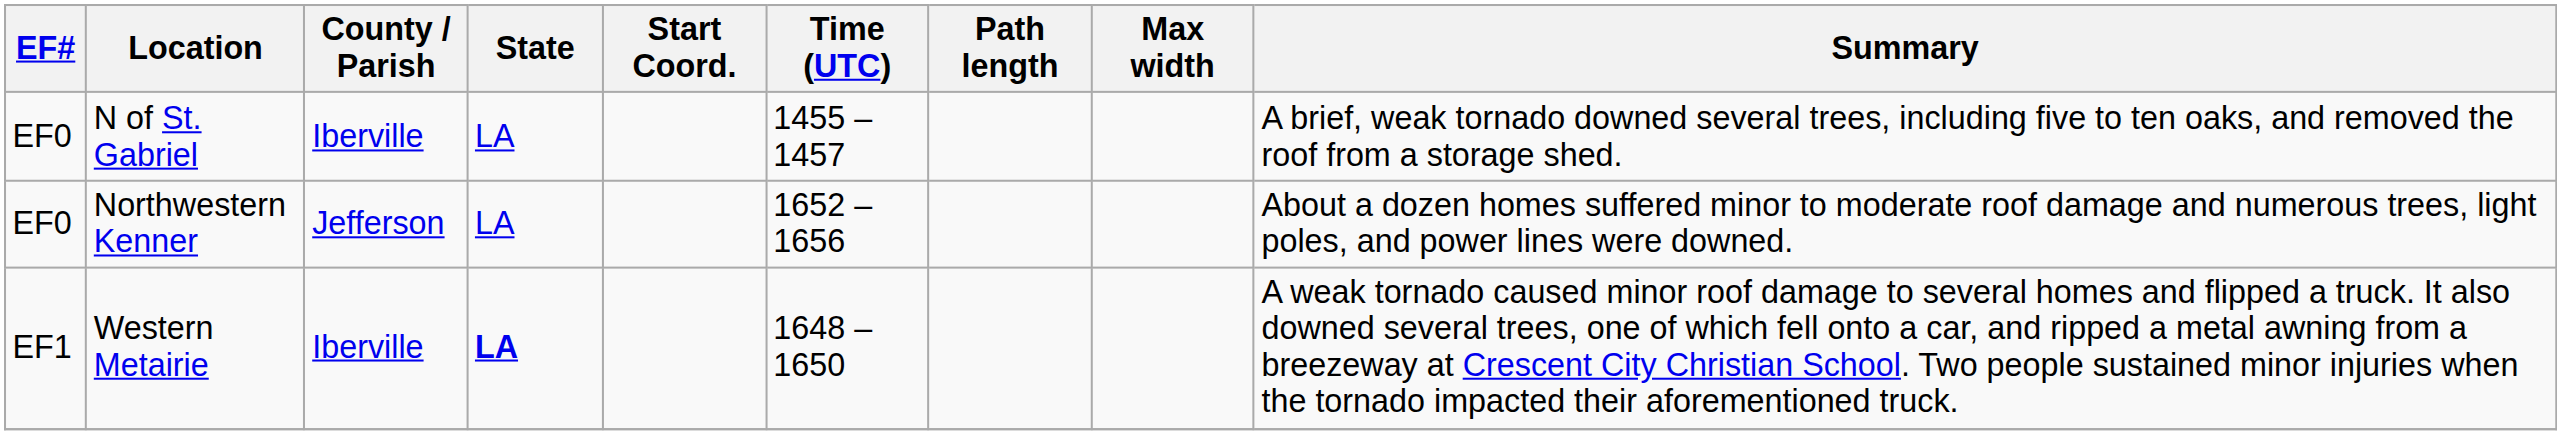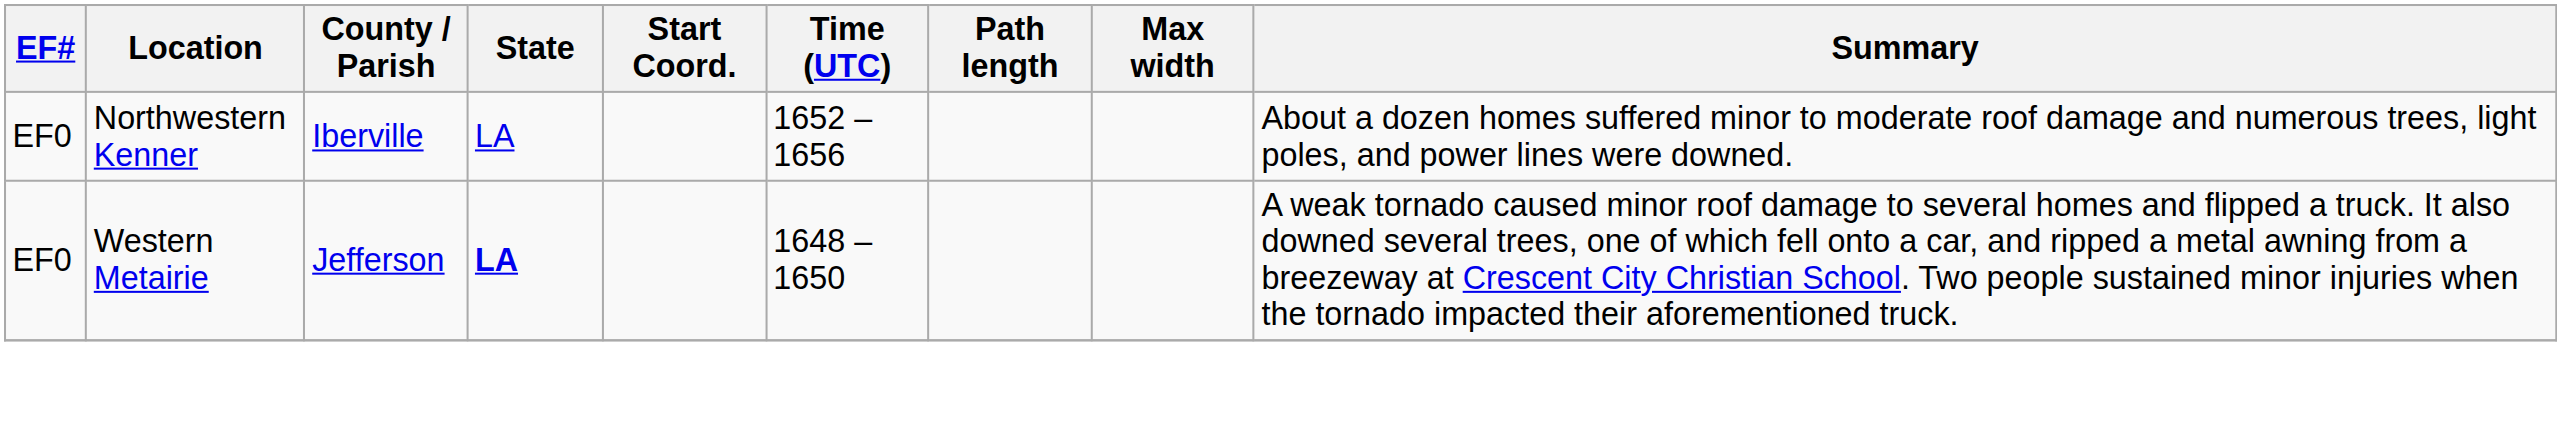- row: (148, 135)
(378, 223) Jefferson -> (368, 135) Iberville
(42, 347) EF1 -> (42, 259) EF0
(368, 347) Iberville -> (378, 259) Jefferson
